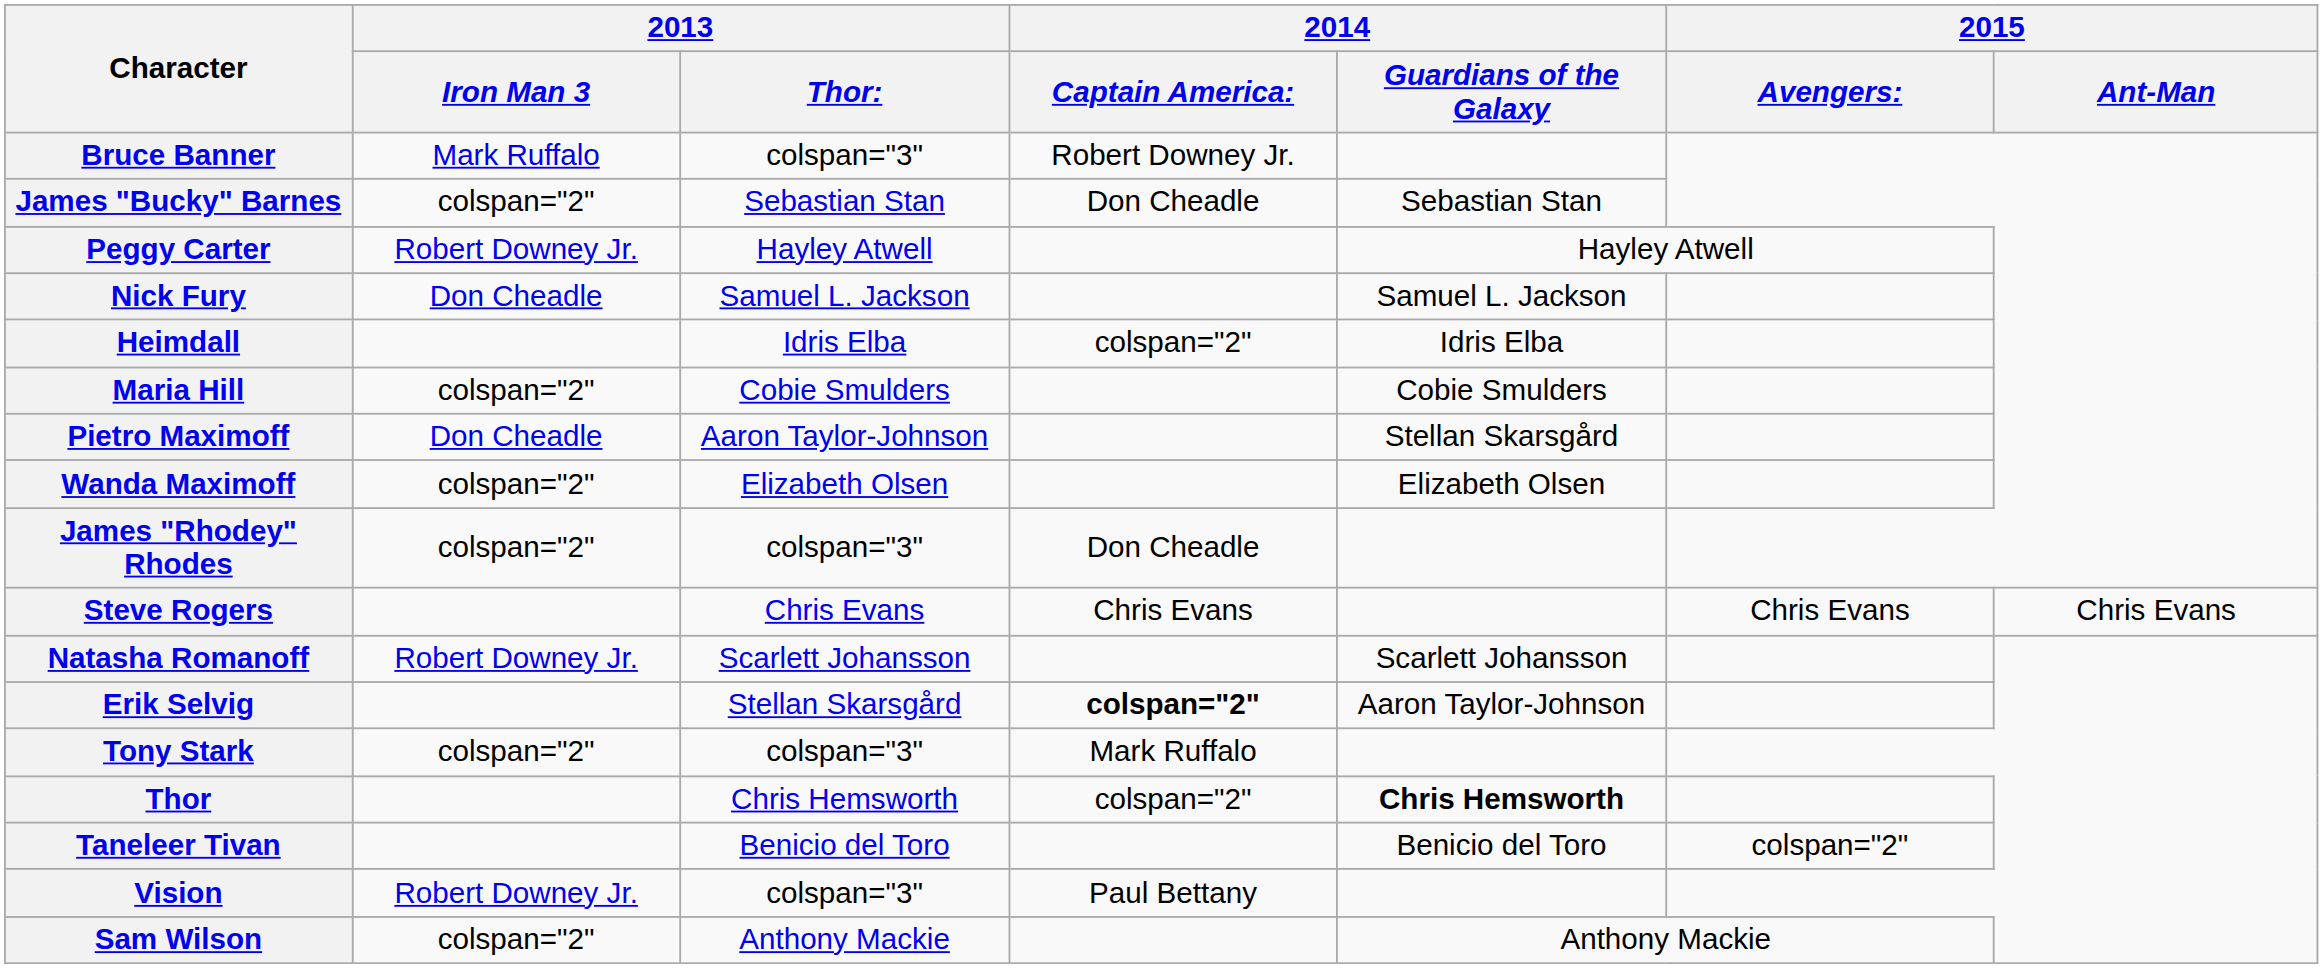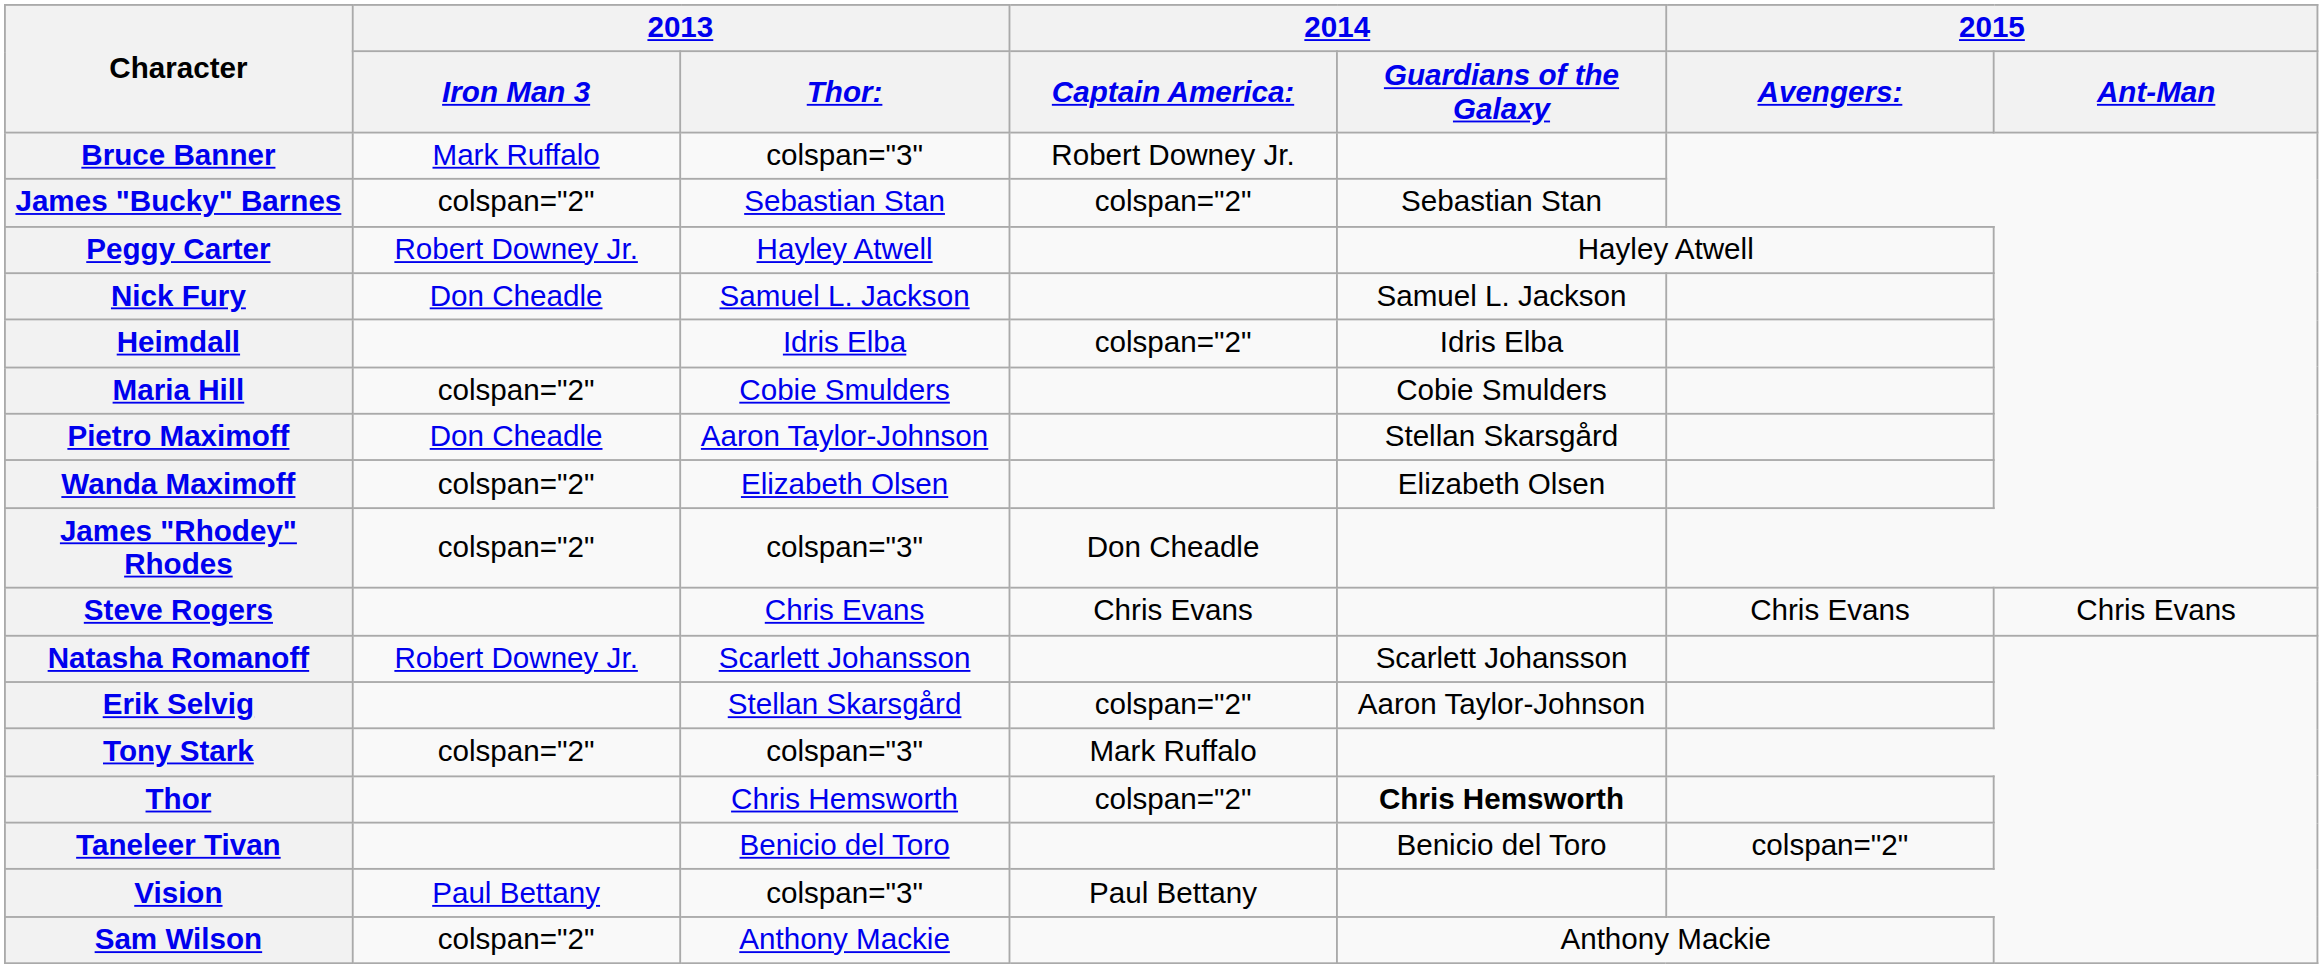(1173, 202) Don Cheadle -> (1173, 202) colspan="2"
(1173, 704) bold -> (1173, 704) normal
(516, 892) Robert Downey Jr. -> (516, 892) Paul Bettany
